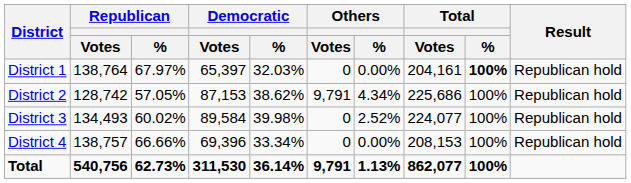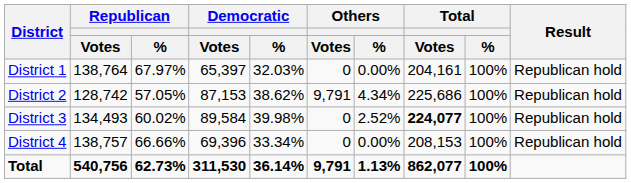(488, 71) bold -> (488, 71) normal
(435, 118) normal -> (435, 118) bold
